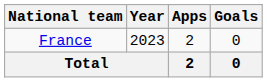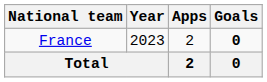(236, 40) normal -> (236, 40) bold
